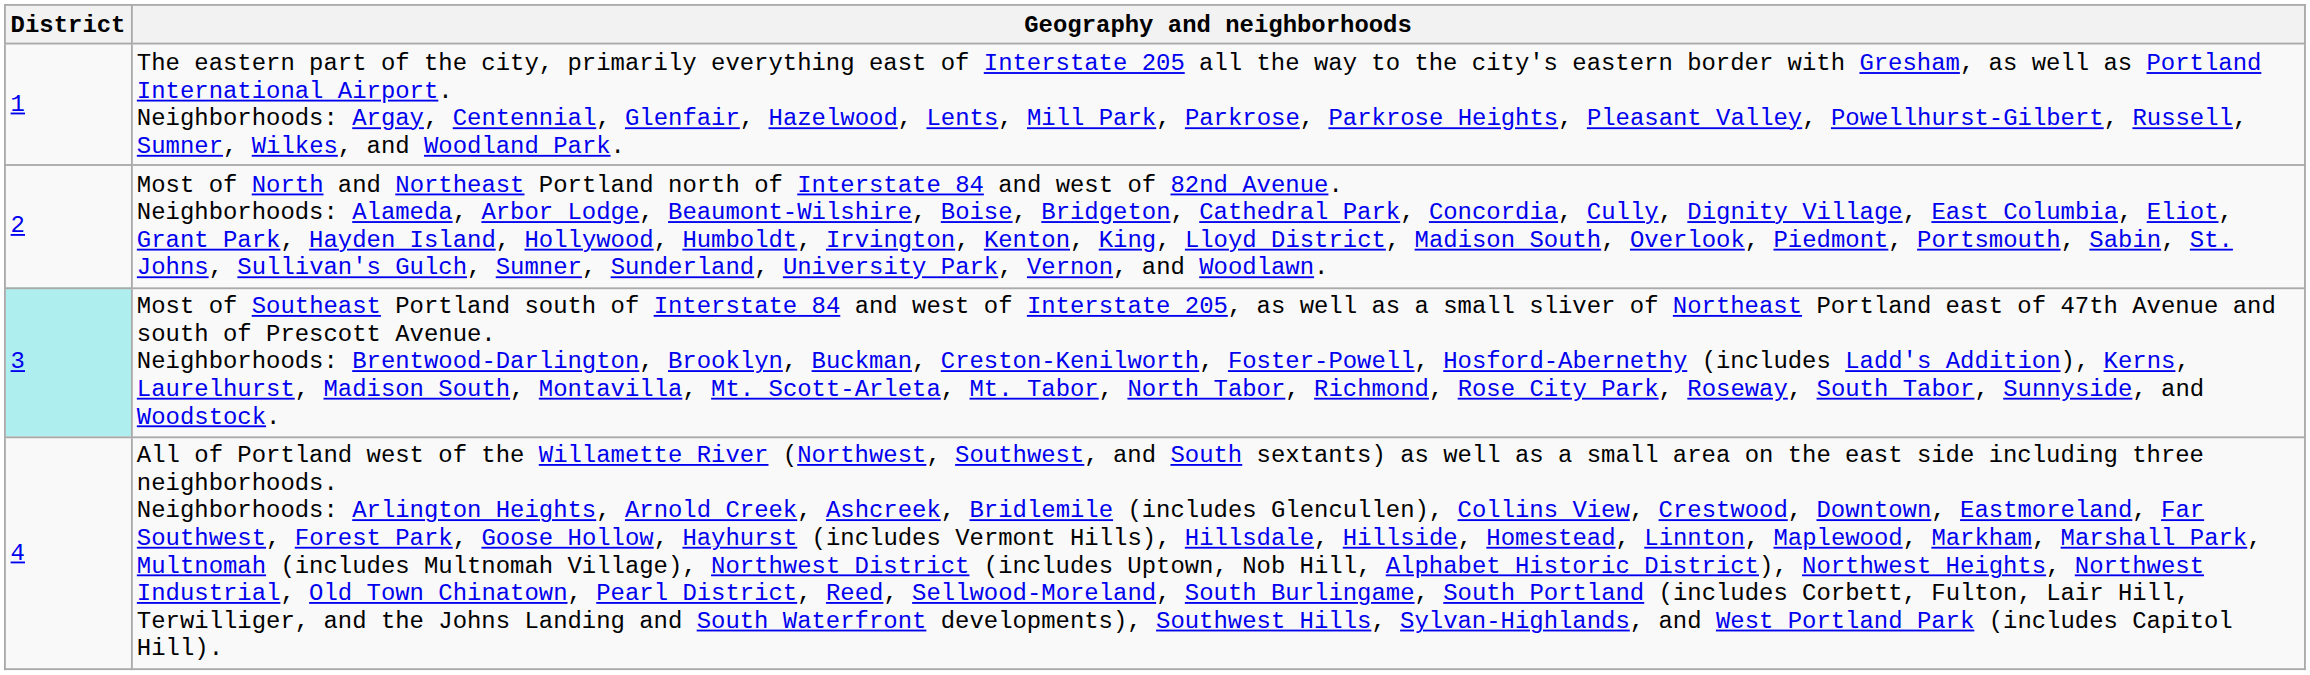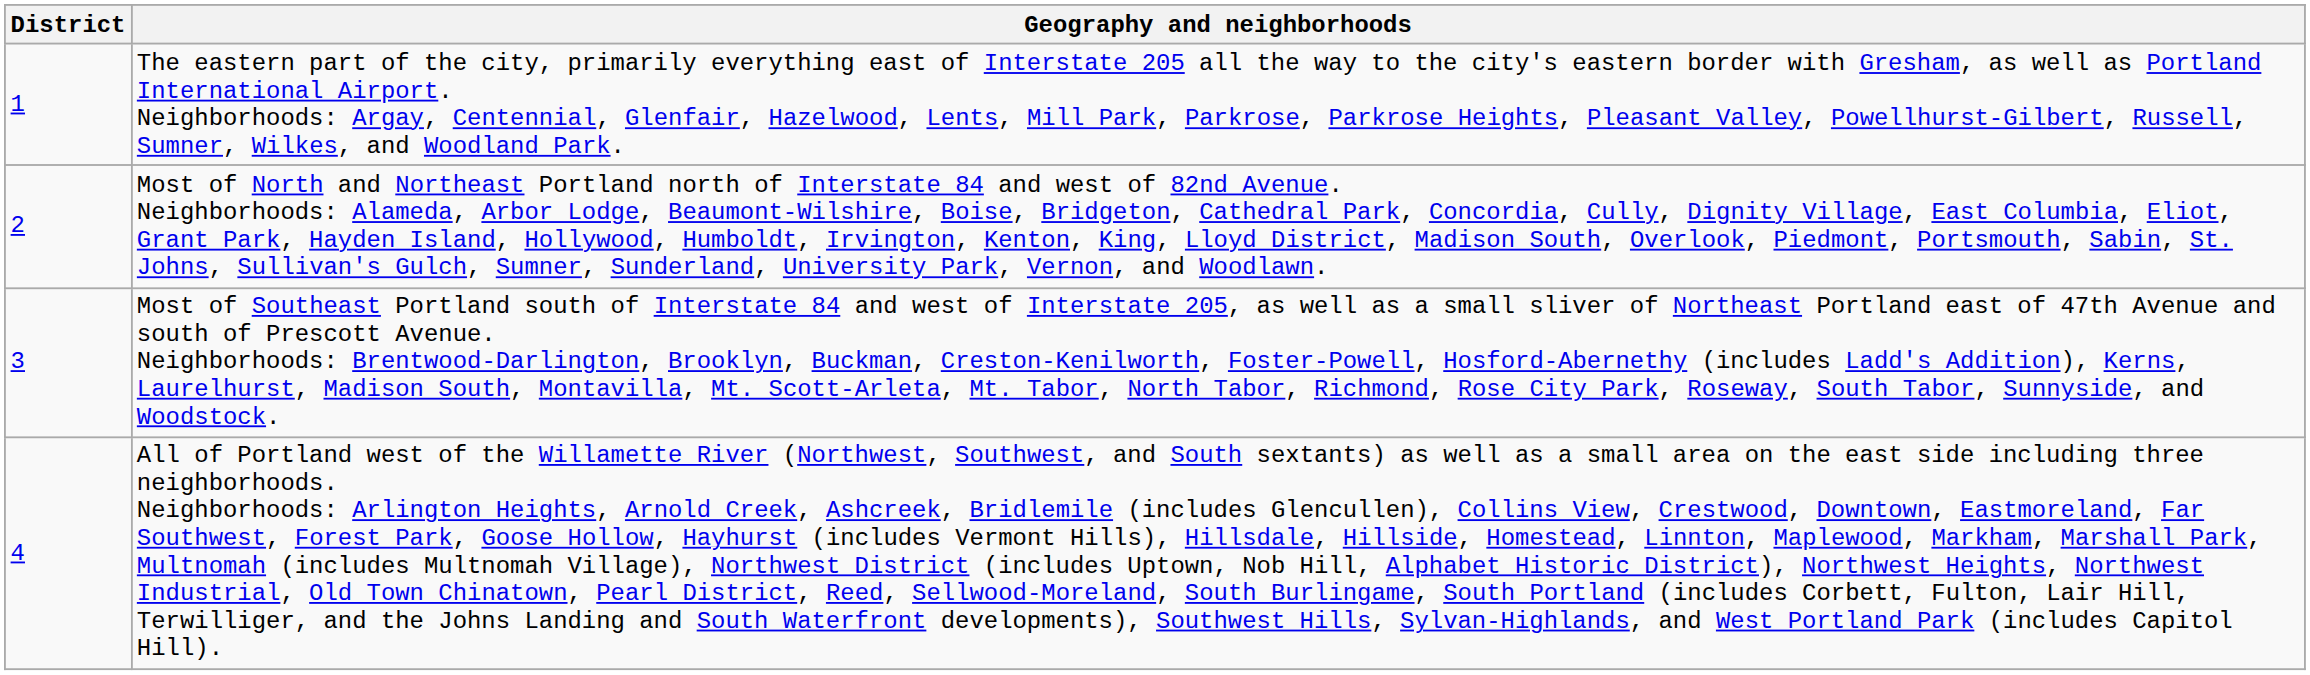(18, 362) paleturquoise background -> (18, 362) no background
